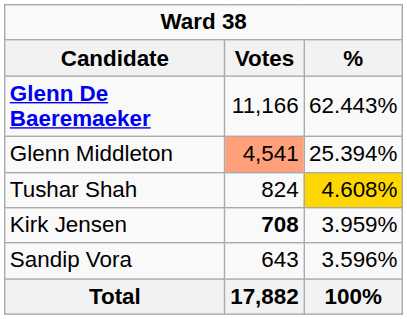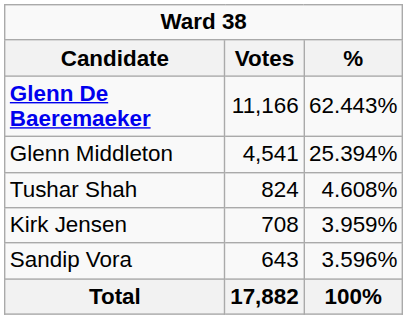(271, 154) lightsalmon background -> (271, 154) no background
(359, 189) gold background -> (359, 189) no background
(280, 225) bold -> (280, 225) normal
